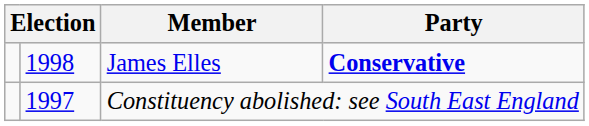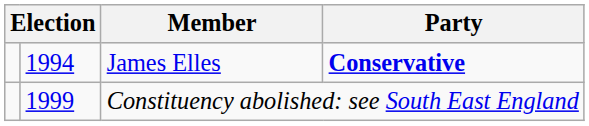(50, 62) 1998 -> (50, 62) 1994
(50, 100) 1997 -> (50, 100) 1999
